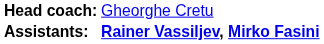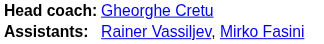(210, 32) bold -> (203, 32) normal
